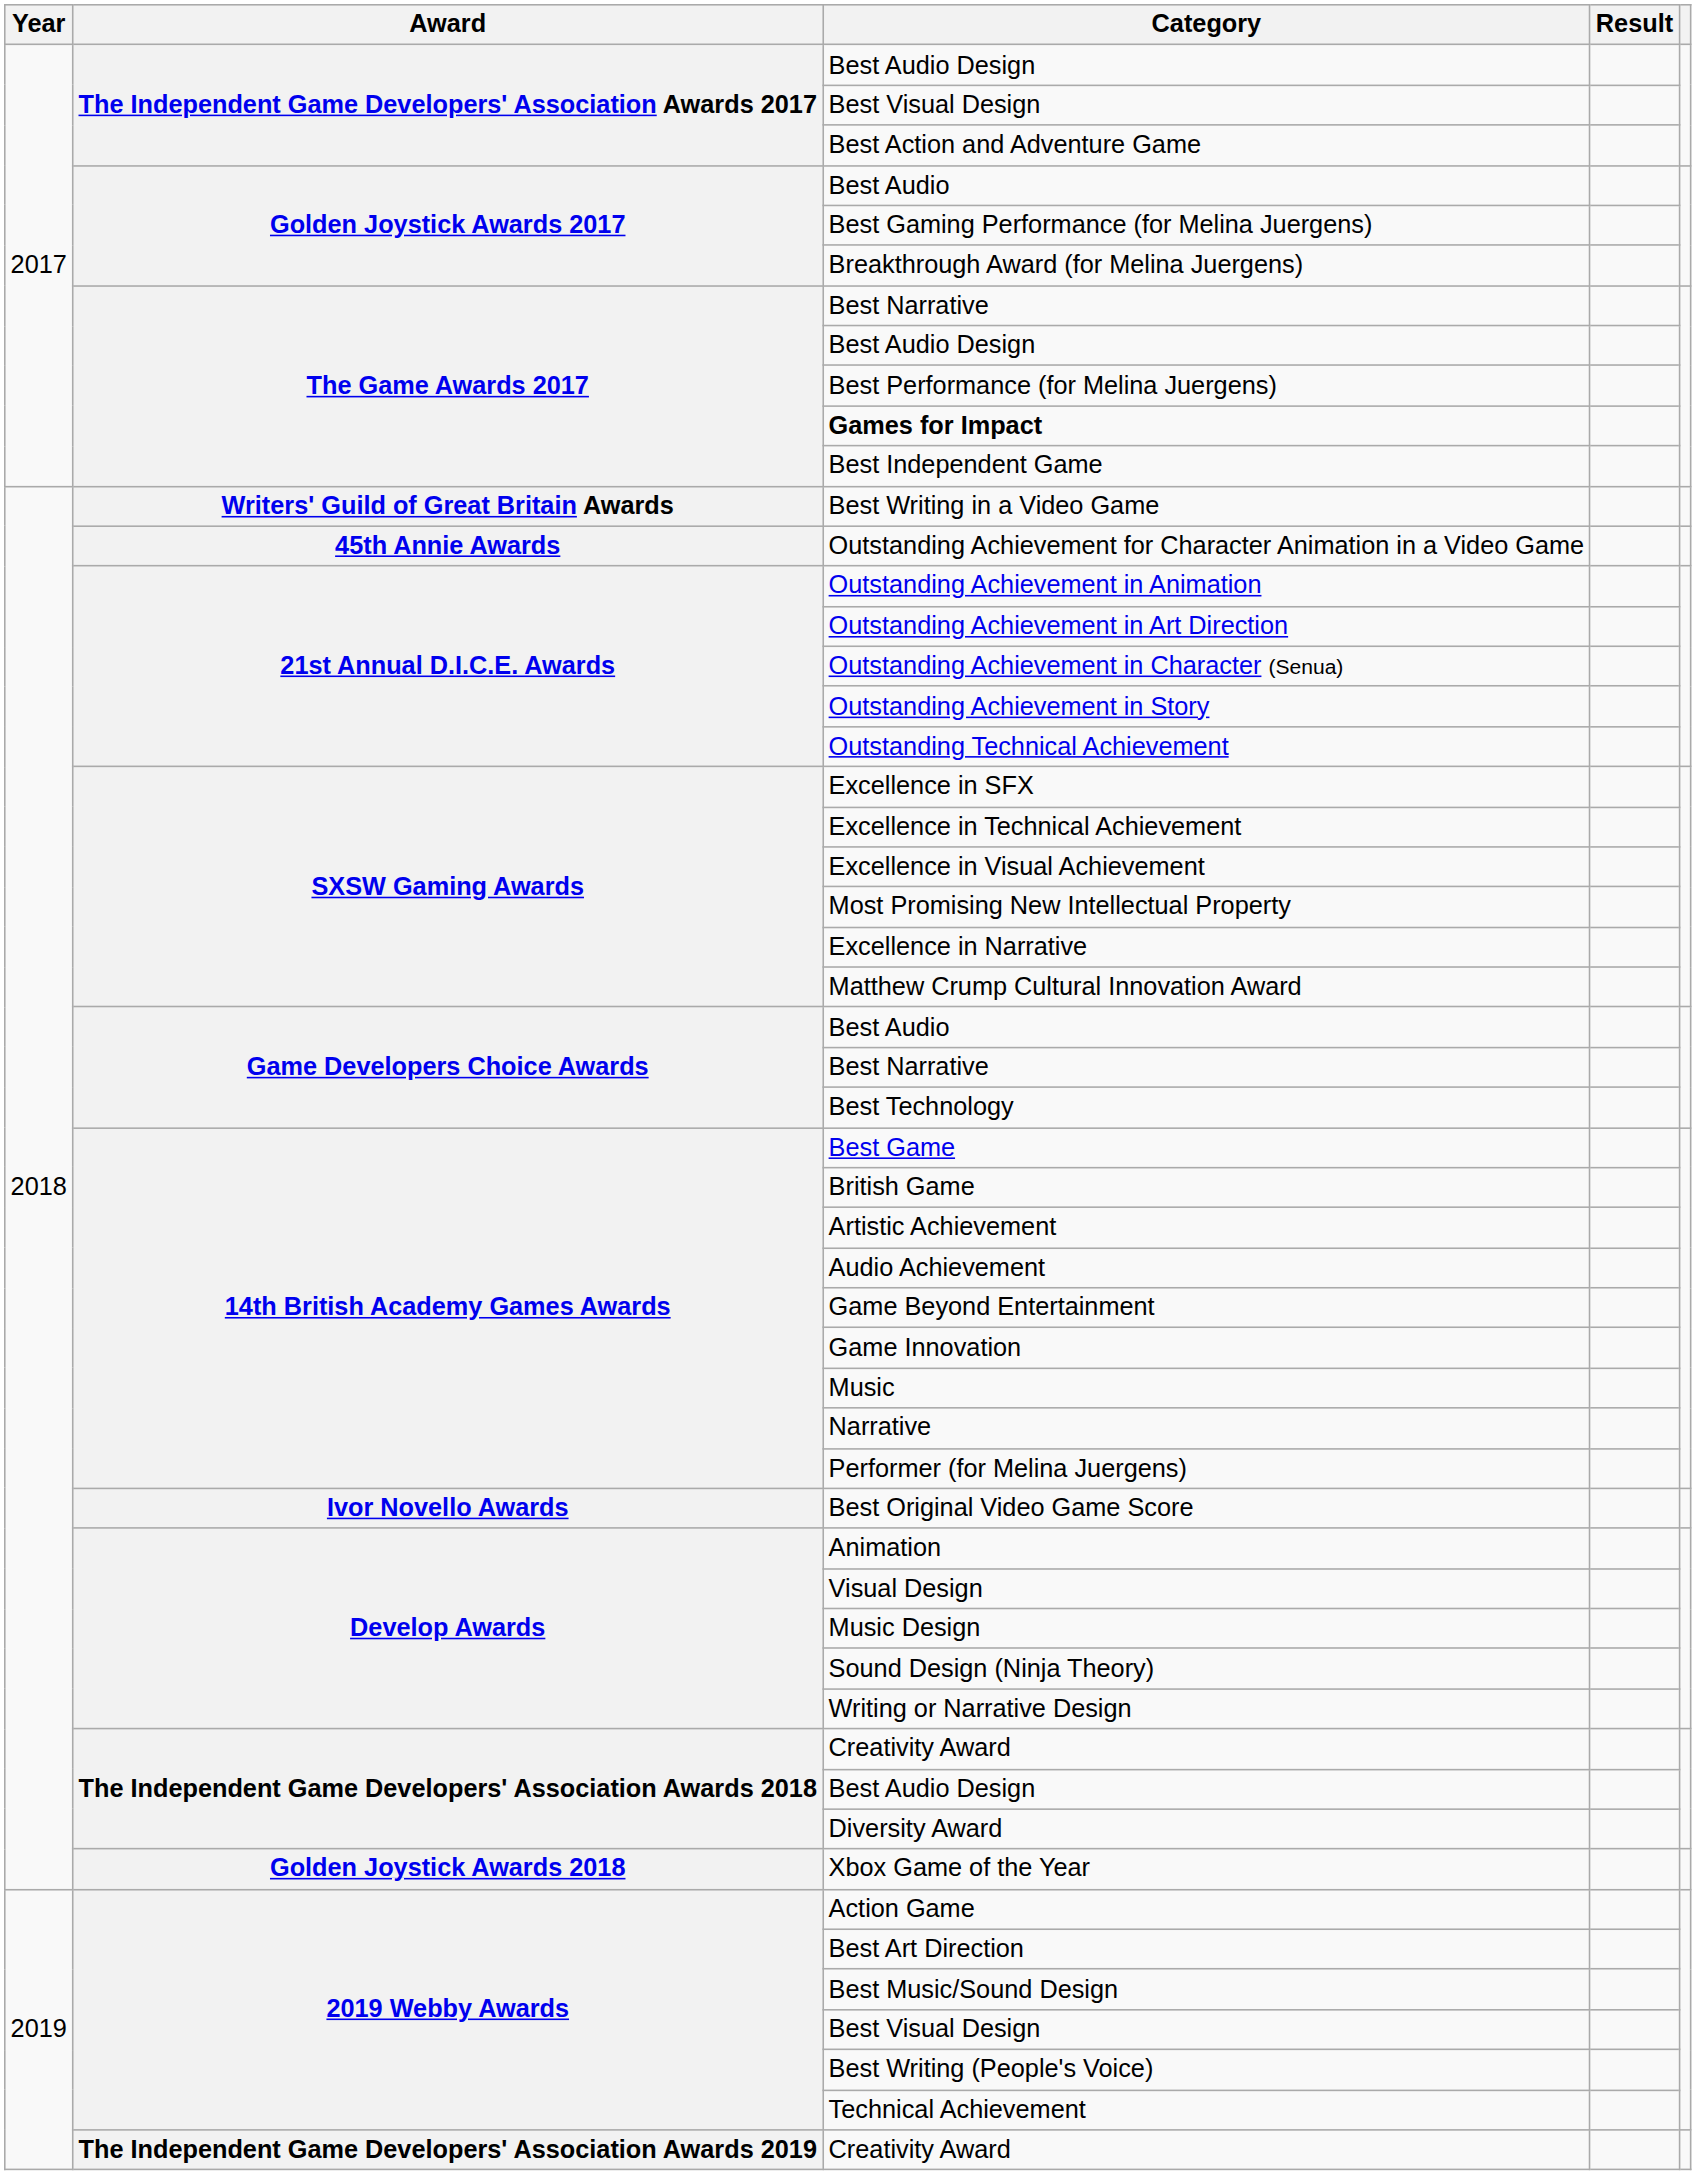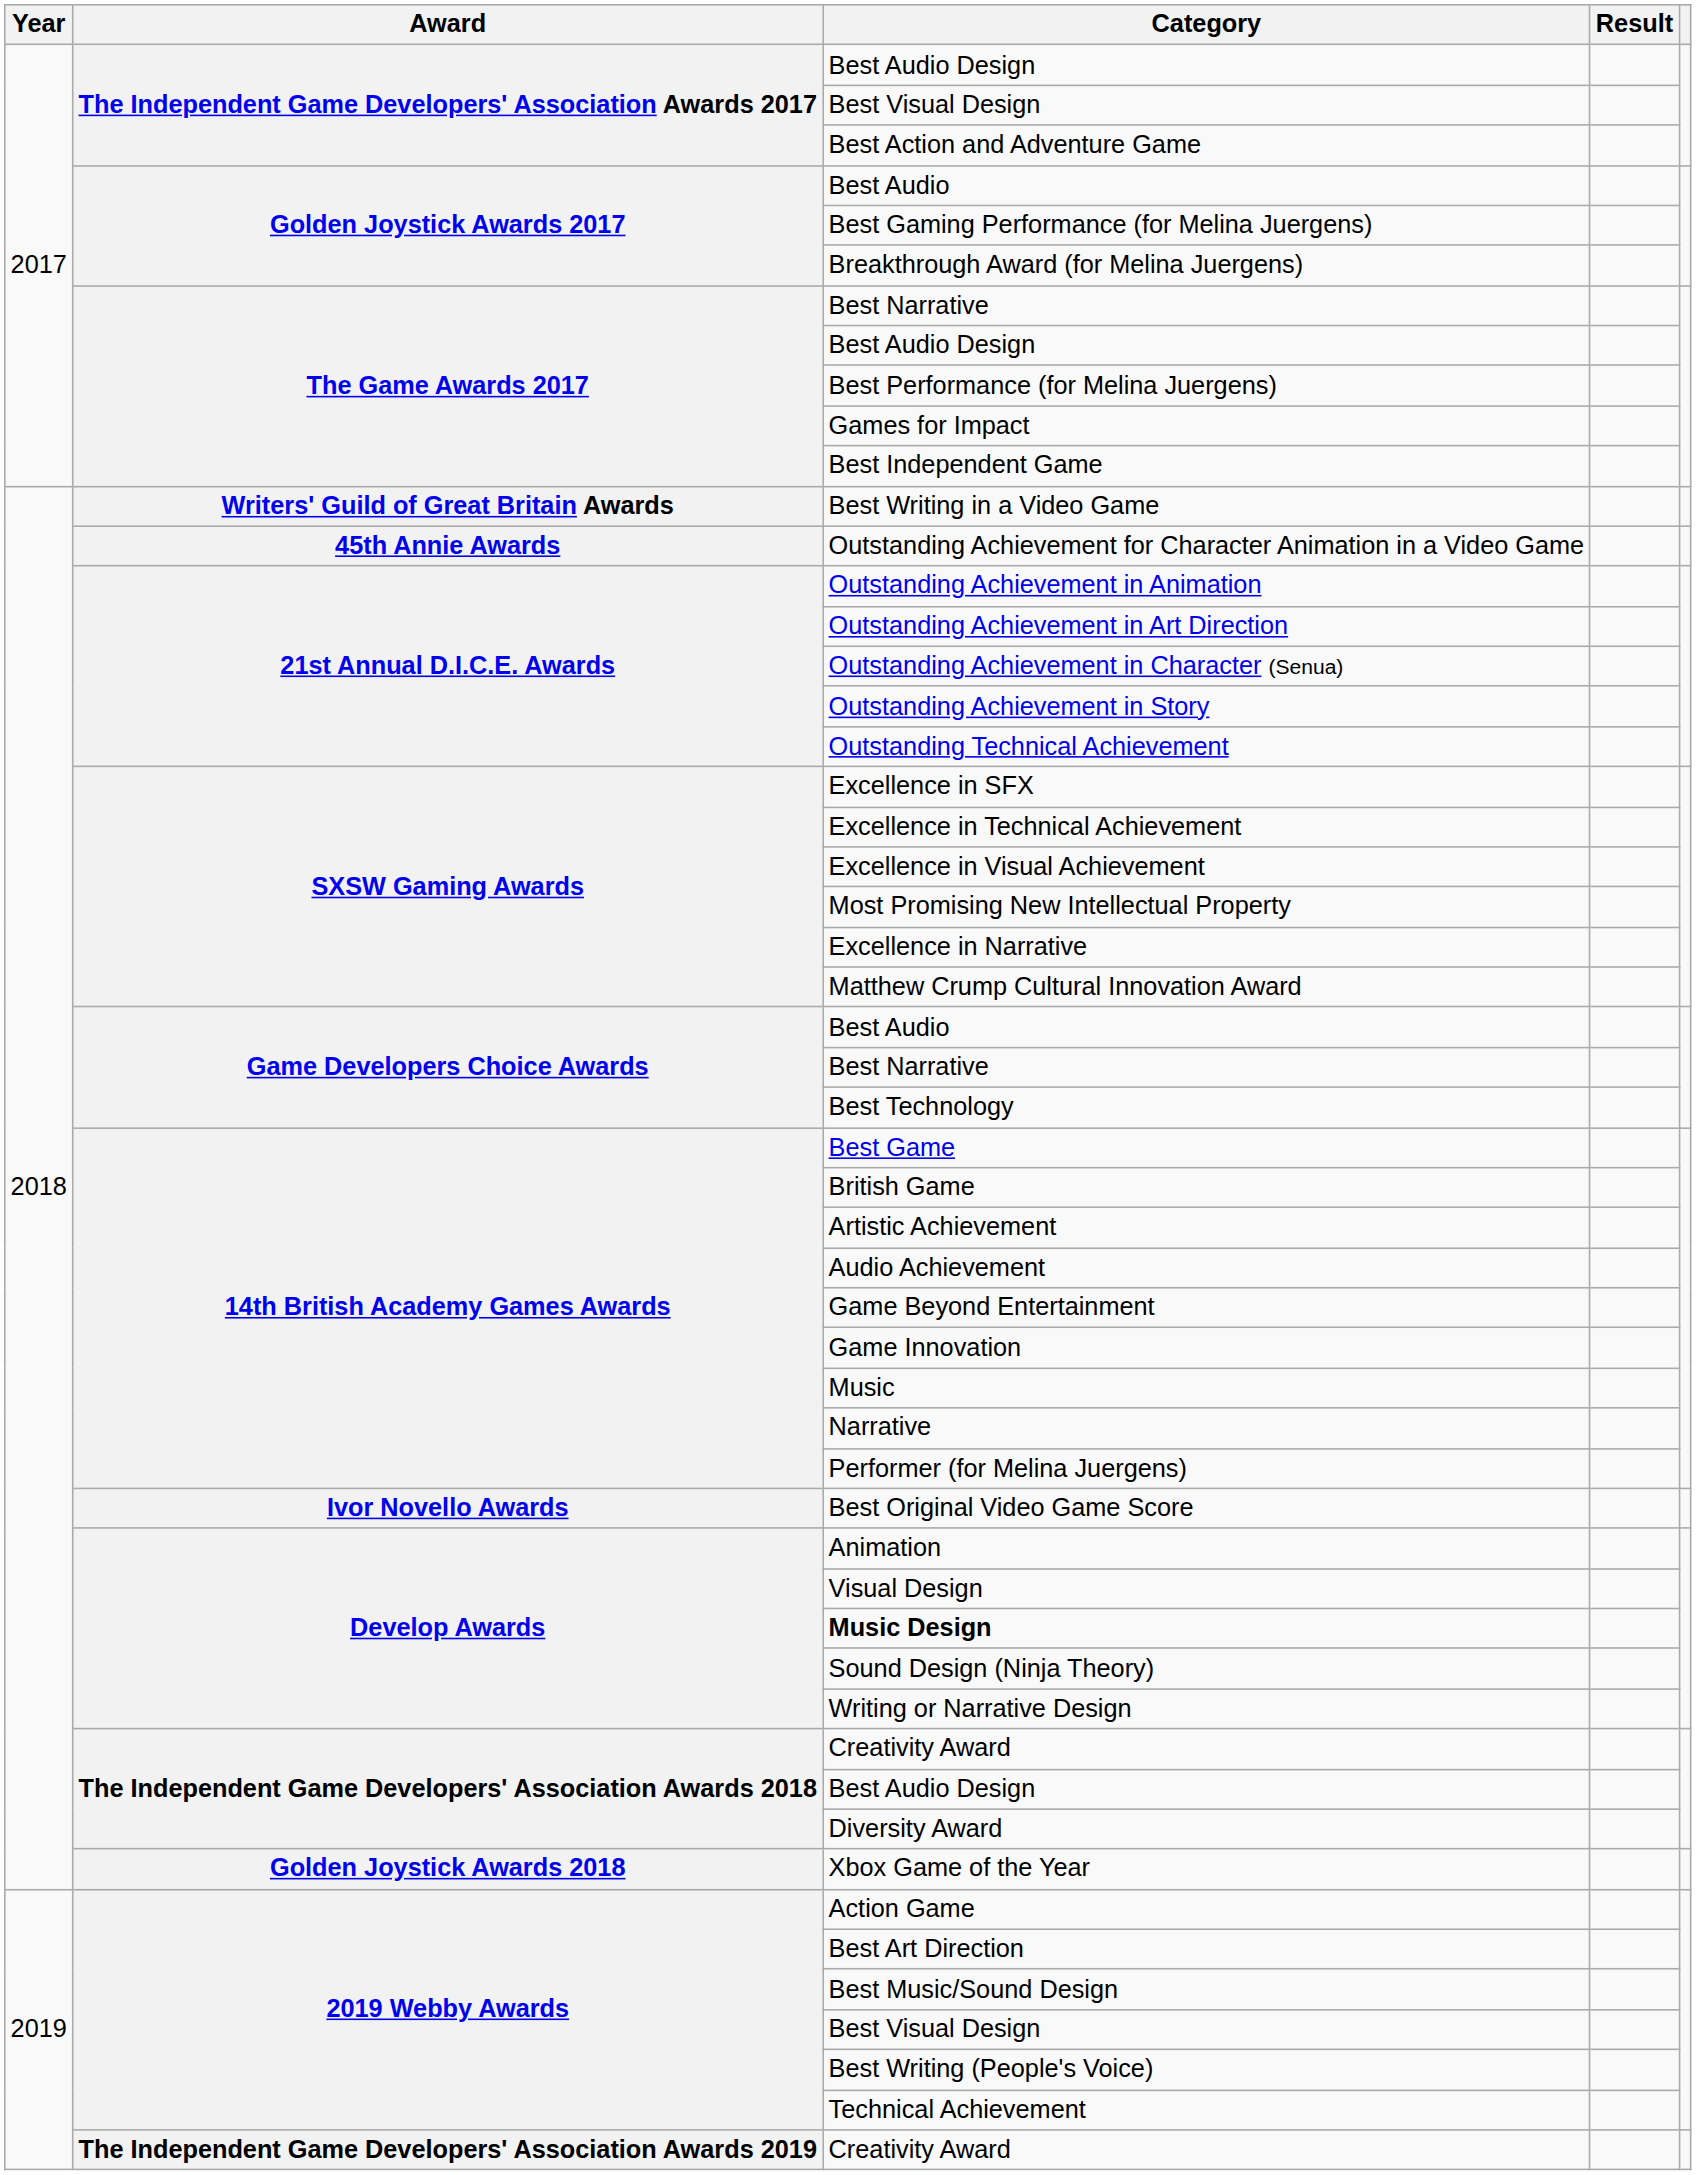(935, 425) bold -> (929, 425) normal
(904, 1628) normal -> (910, 1628) bold
